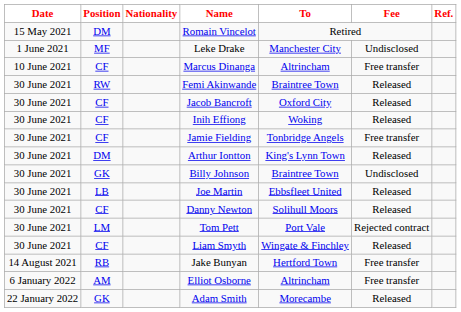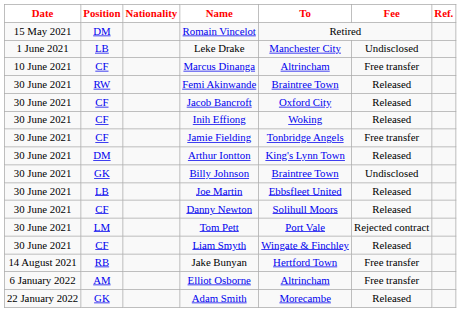(102, 49) MF -> (102, 49) LB
